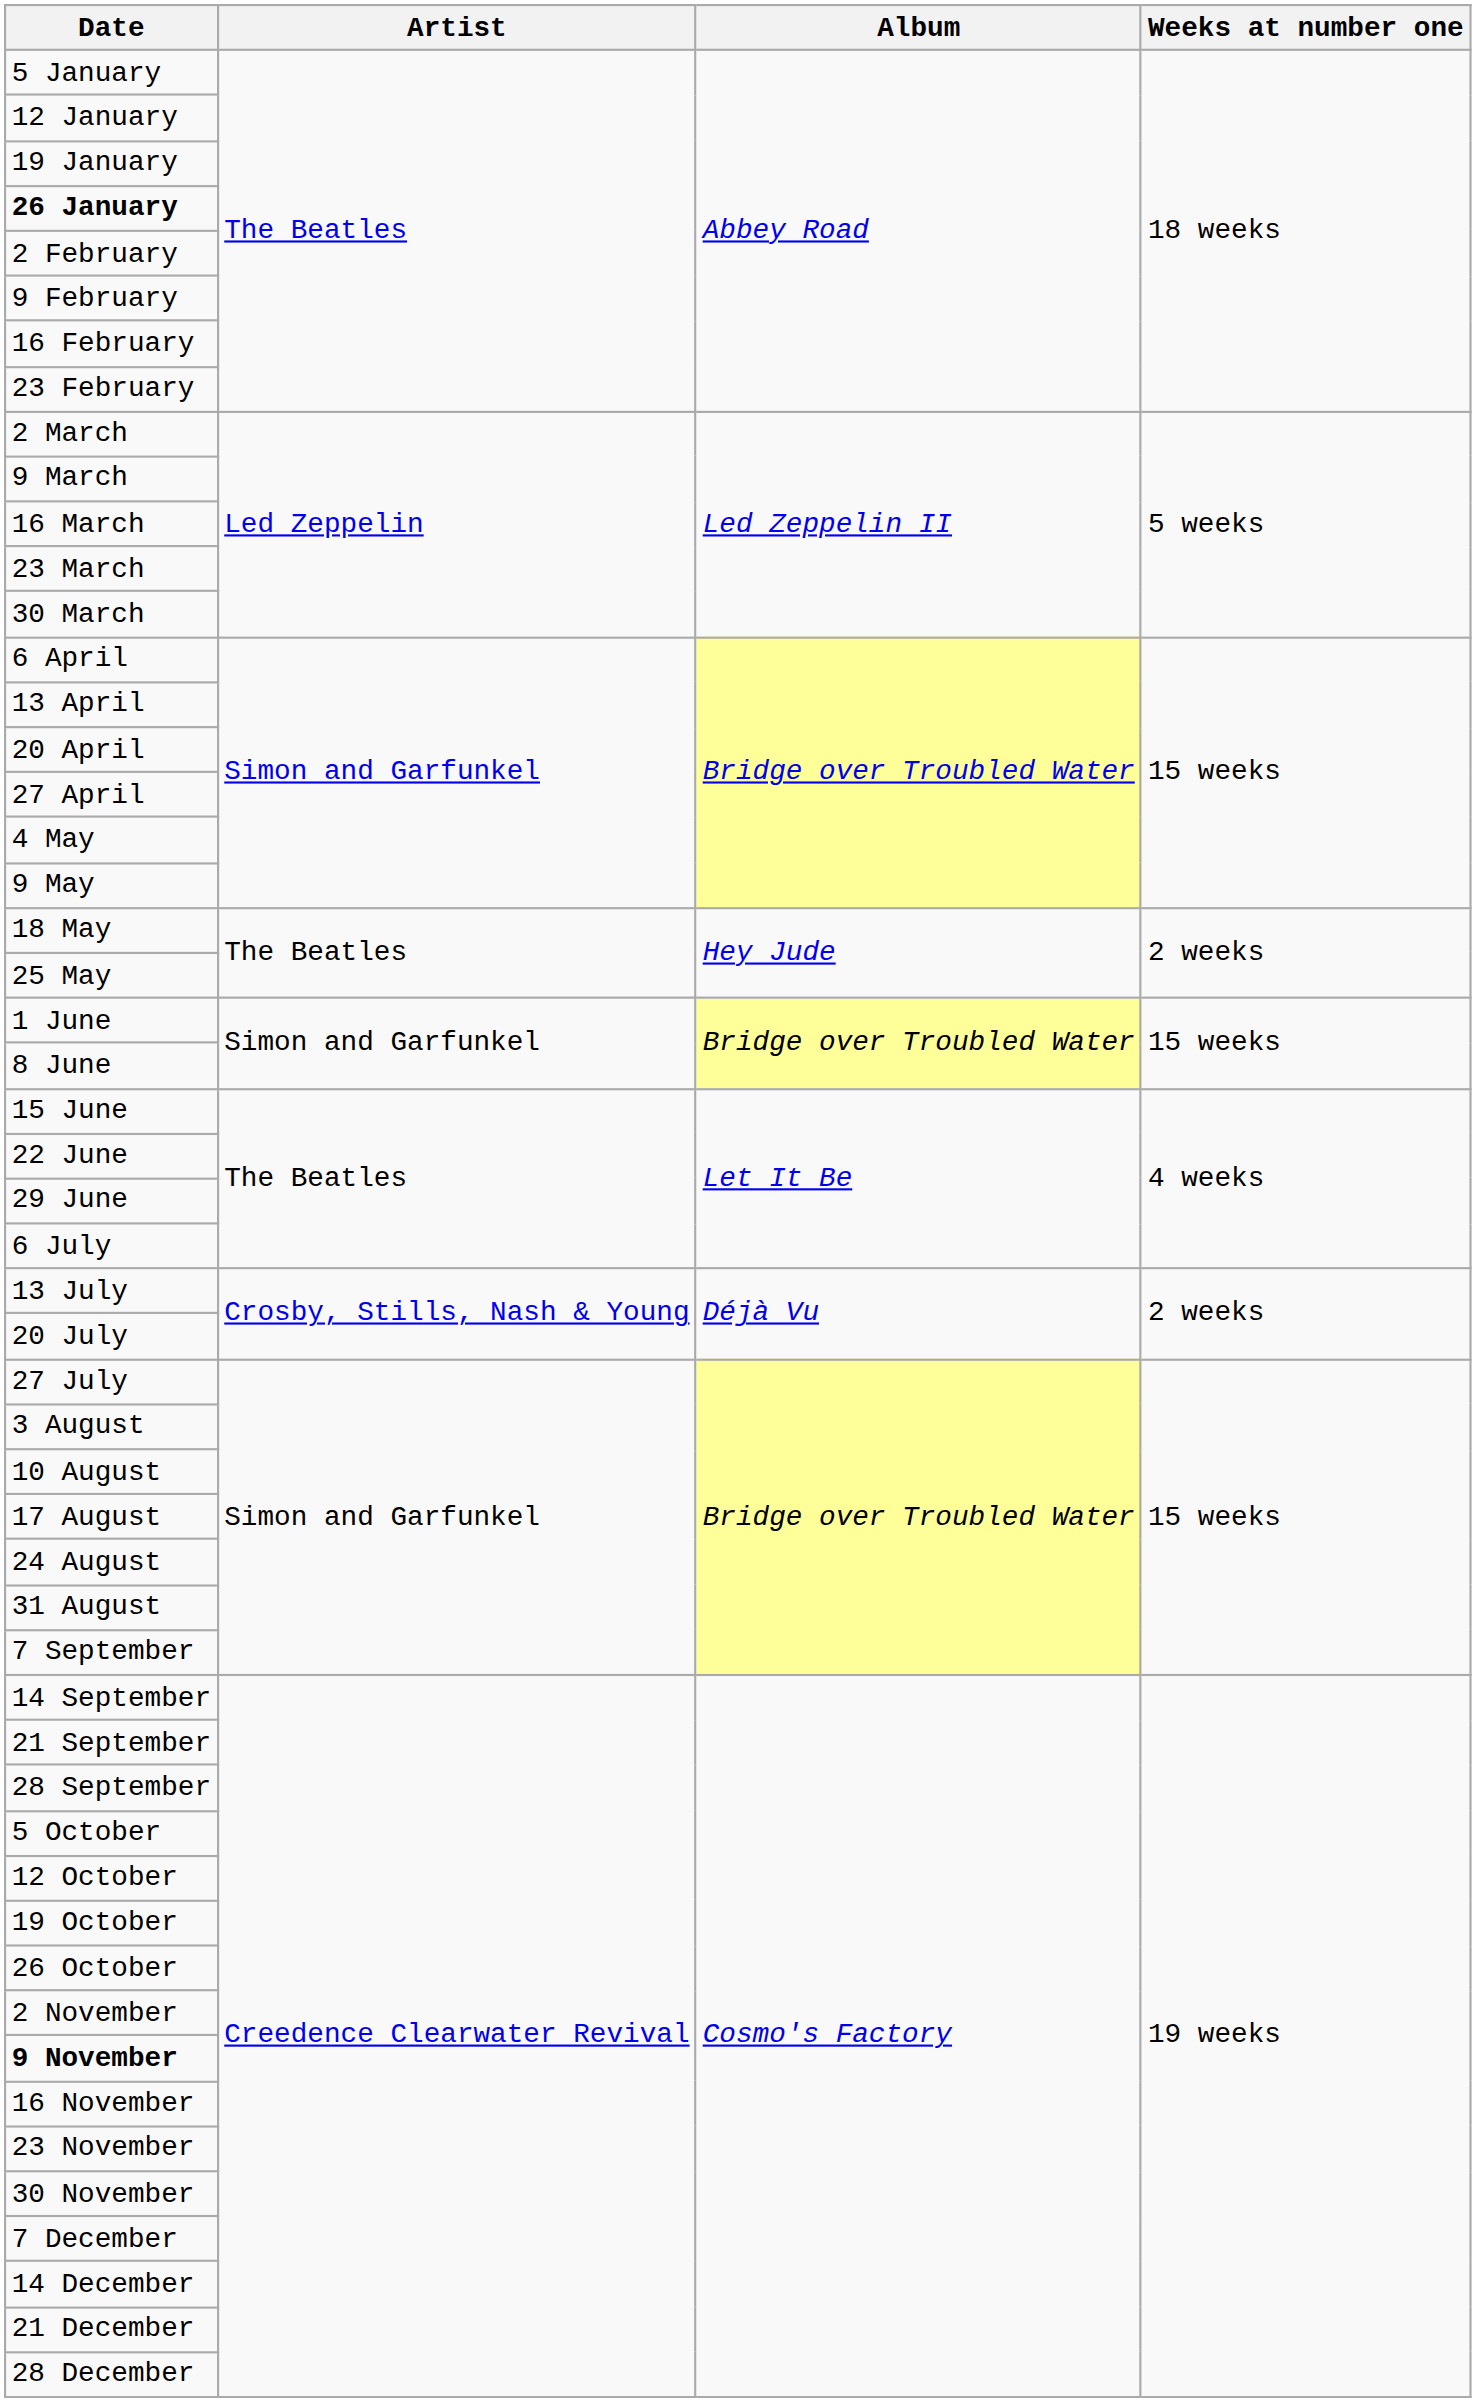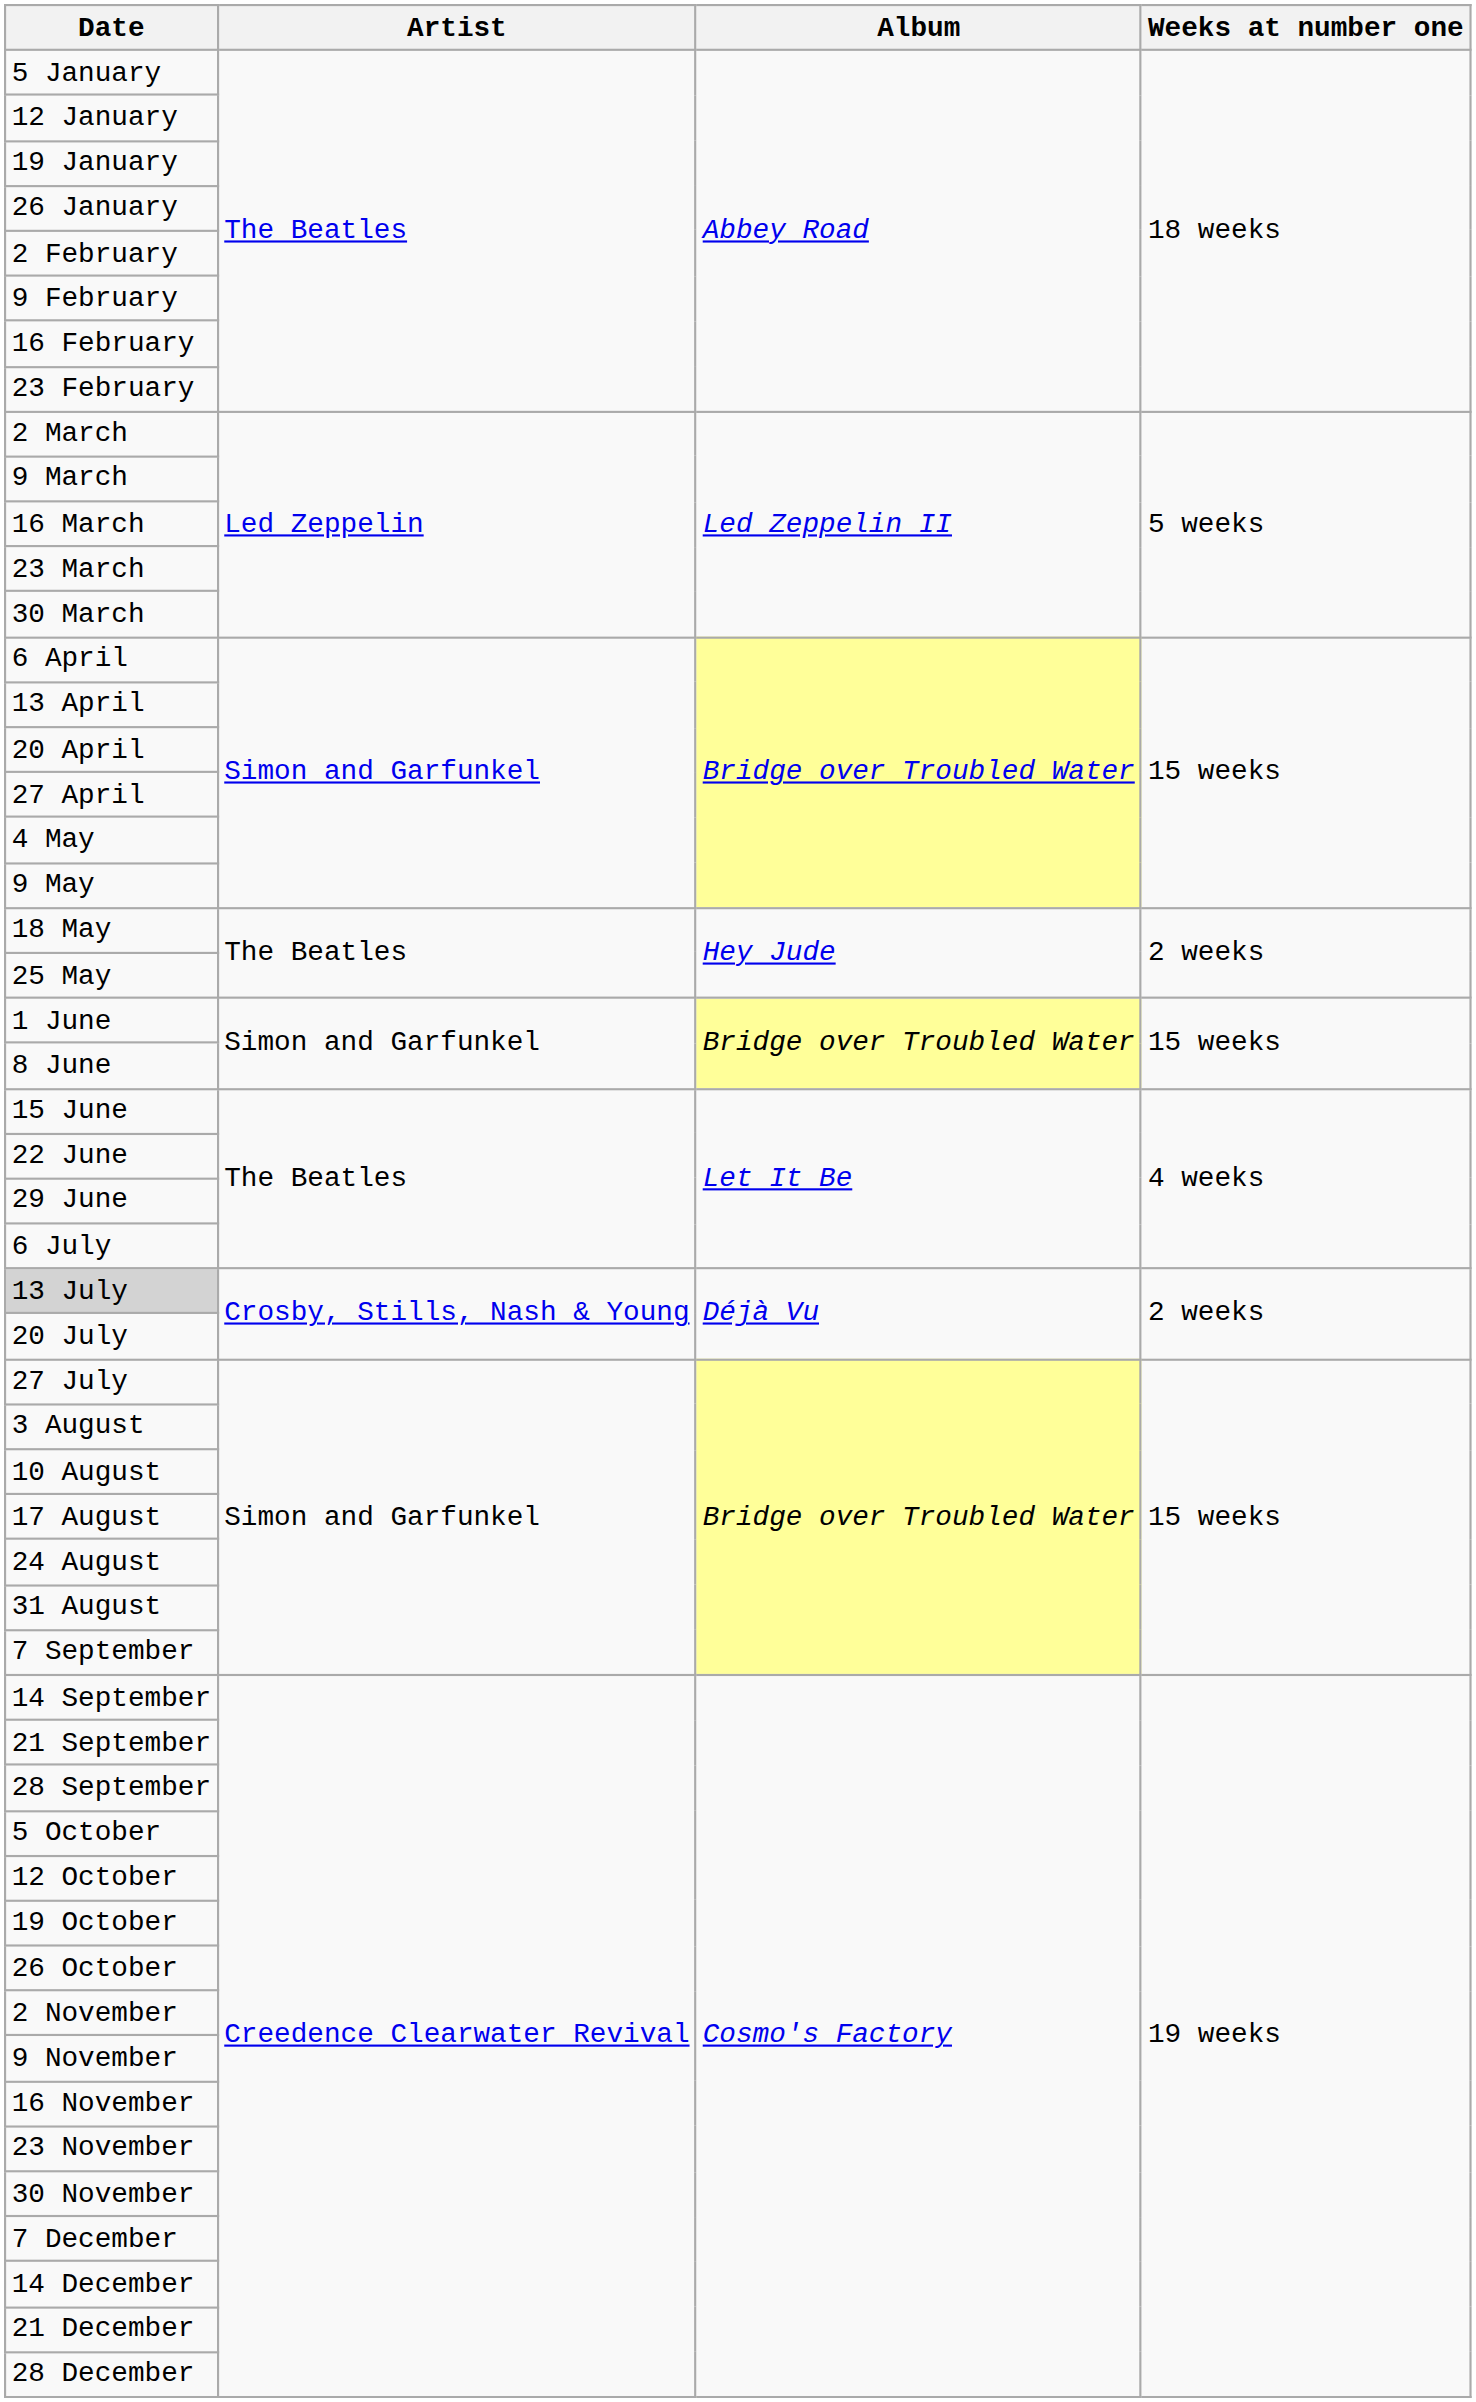(95, 208) bold -> (95, 208) normal
(70, 1291) no background -> (70, 1291) lightgrey background
(95, 2058) bold -> (95, 2058) normal
